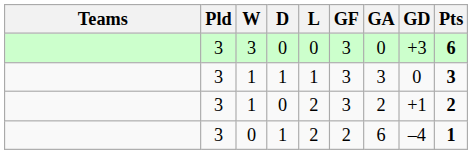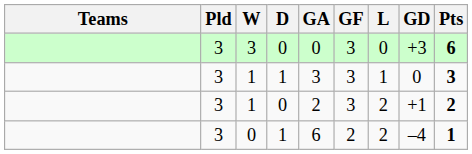columns swapped: (314, 18) <-> (381, 18)
